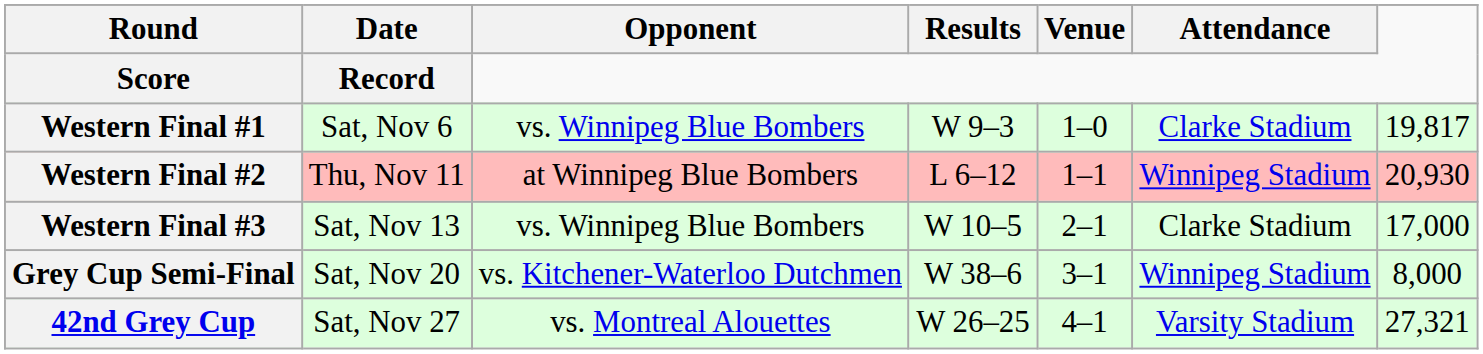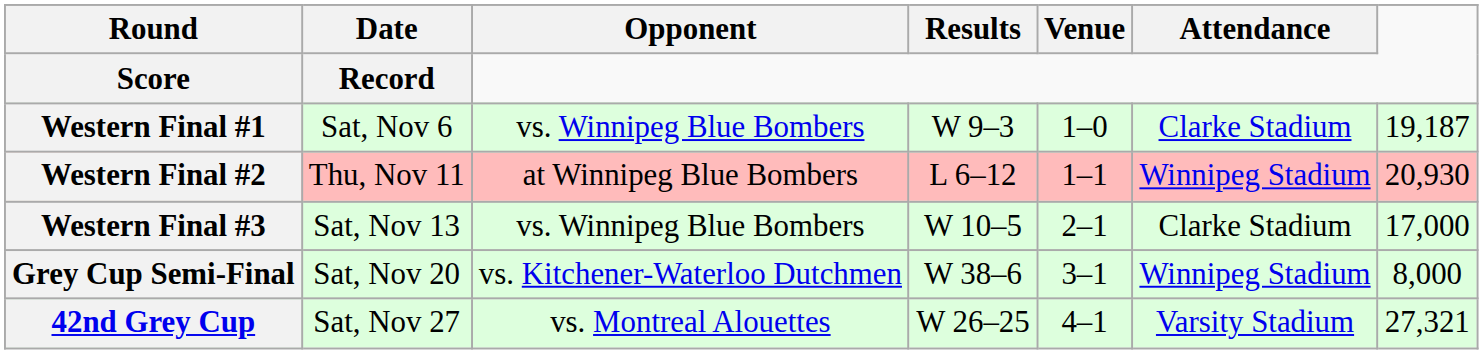(1427, 126) 19,817 -> (1427, 126) 19,187
